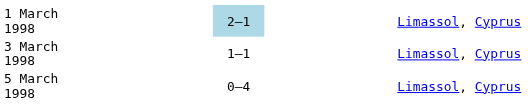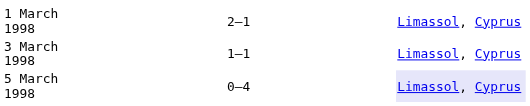(239, 21) lightblue background -> (239, 21) no background
(459, 86) no background -> (459, 86) lavender background
